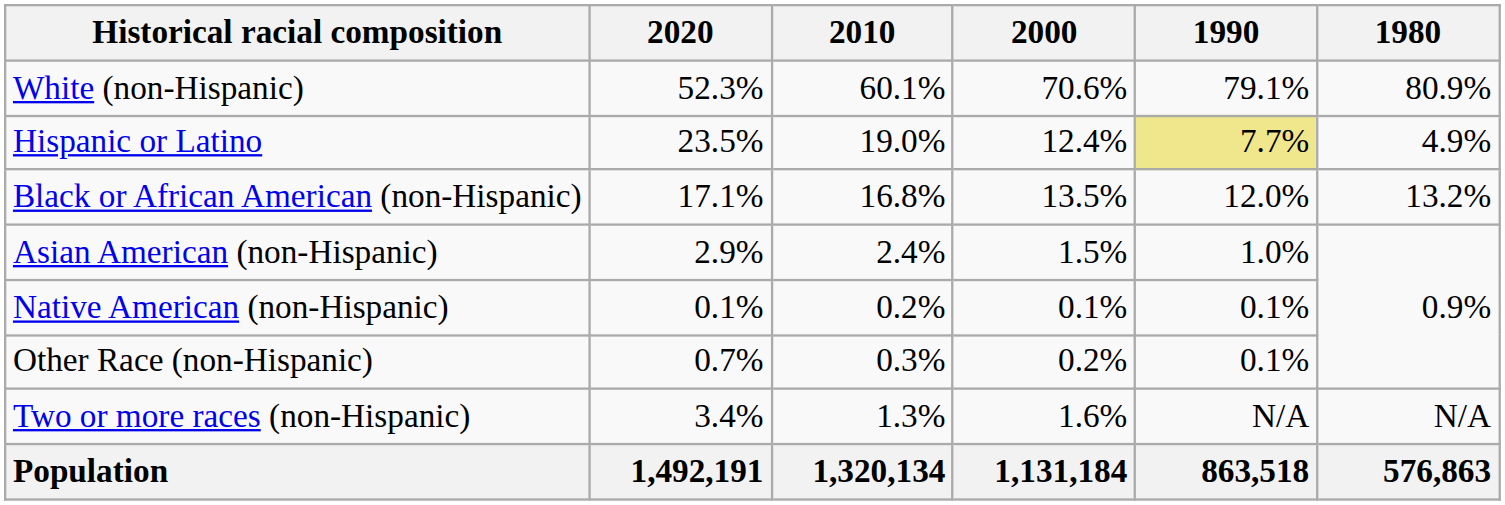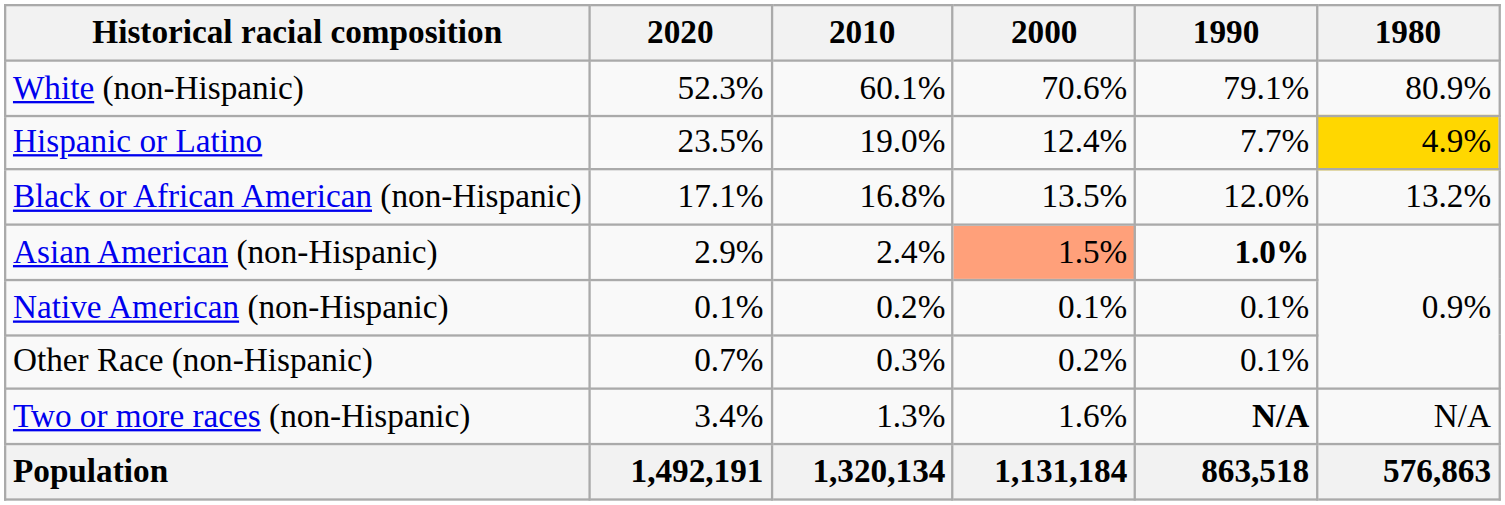(1275, 142) khaki background -> (1275, 142) no background
(1457, 142) no background -> (1457, 142) gold background
(1093, 251) no background -> (1093, 251) lightsalmon background
(1275, 251) normal -> (1272, 251) bold
(1281, 416) normal -> (1281, 416) bold
